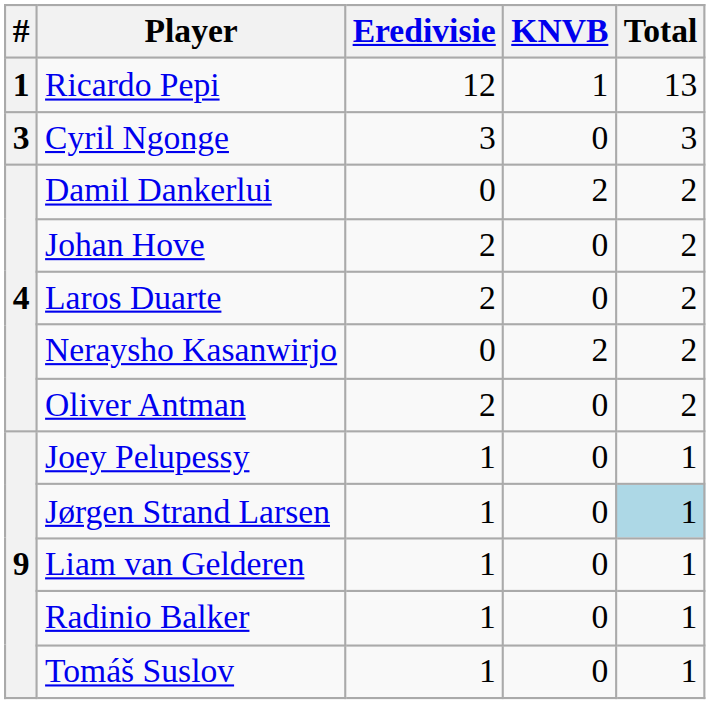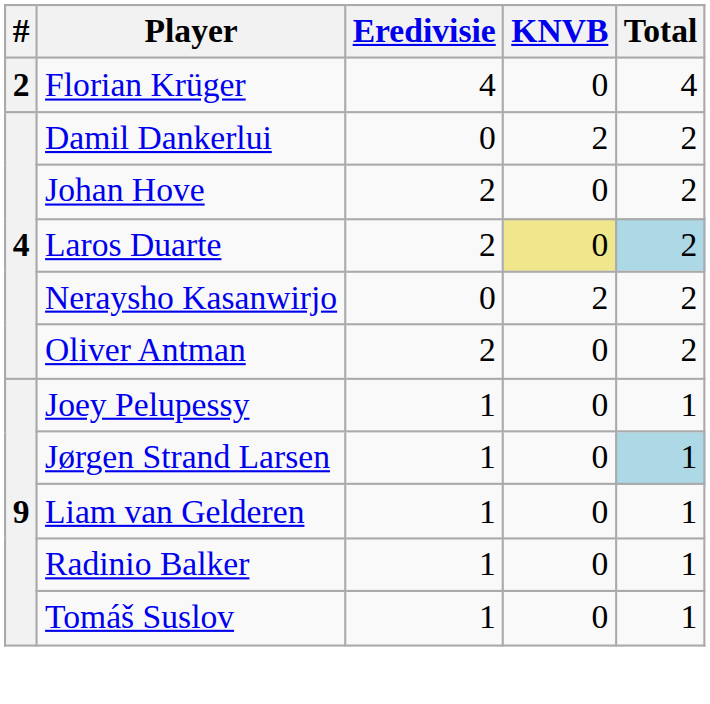- row: (132, 84)
+ row: (145, 84)
- row: (137, 137)
(600, 297) no background -> (600, 244) khaki background
(689, 297) no background -> (689, 244) lightblue background
